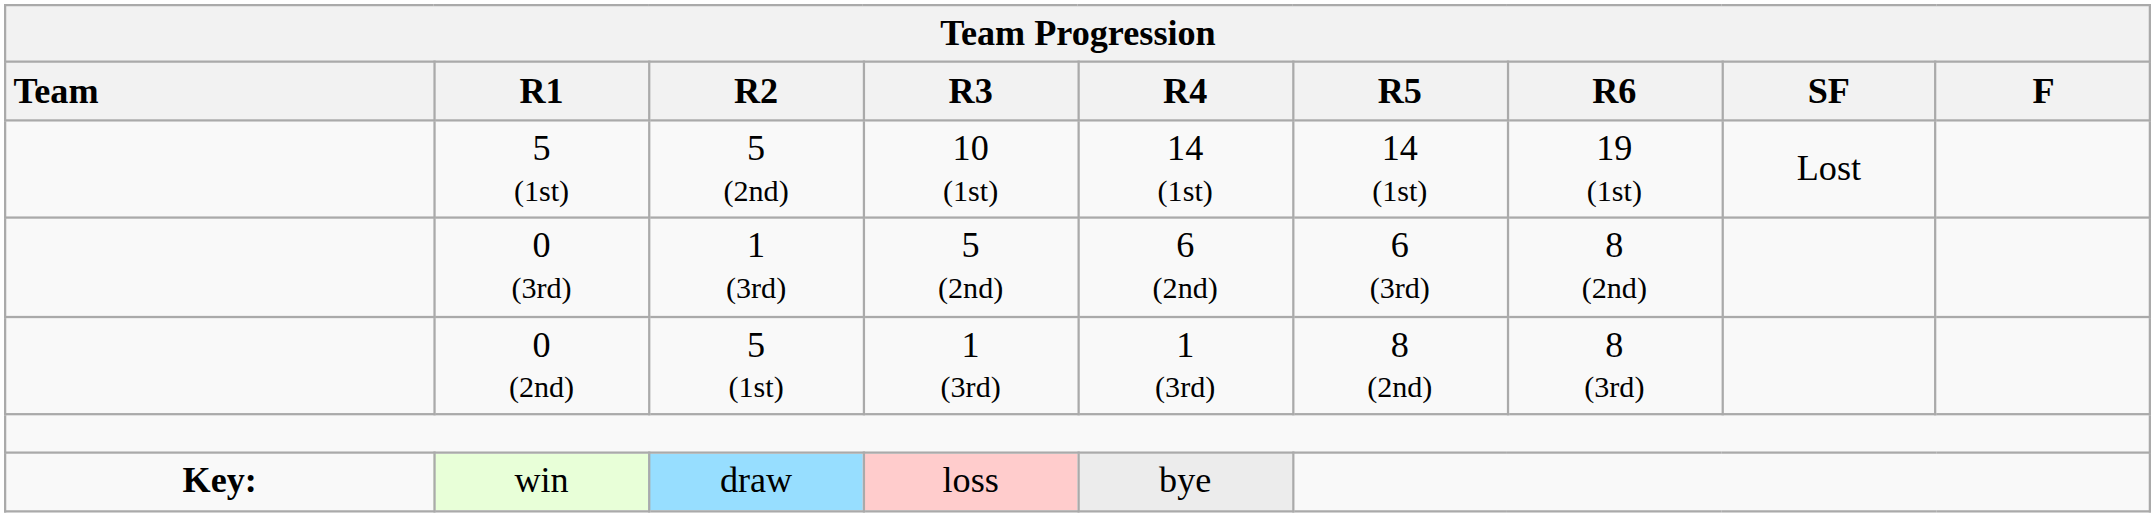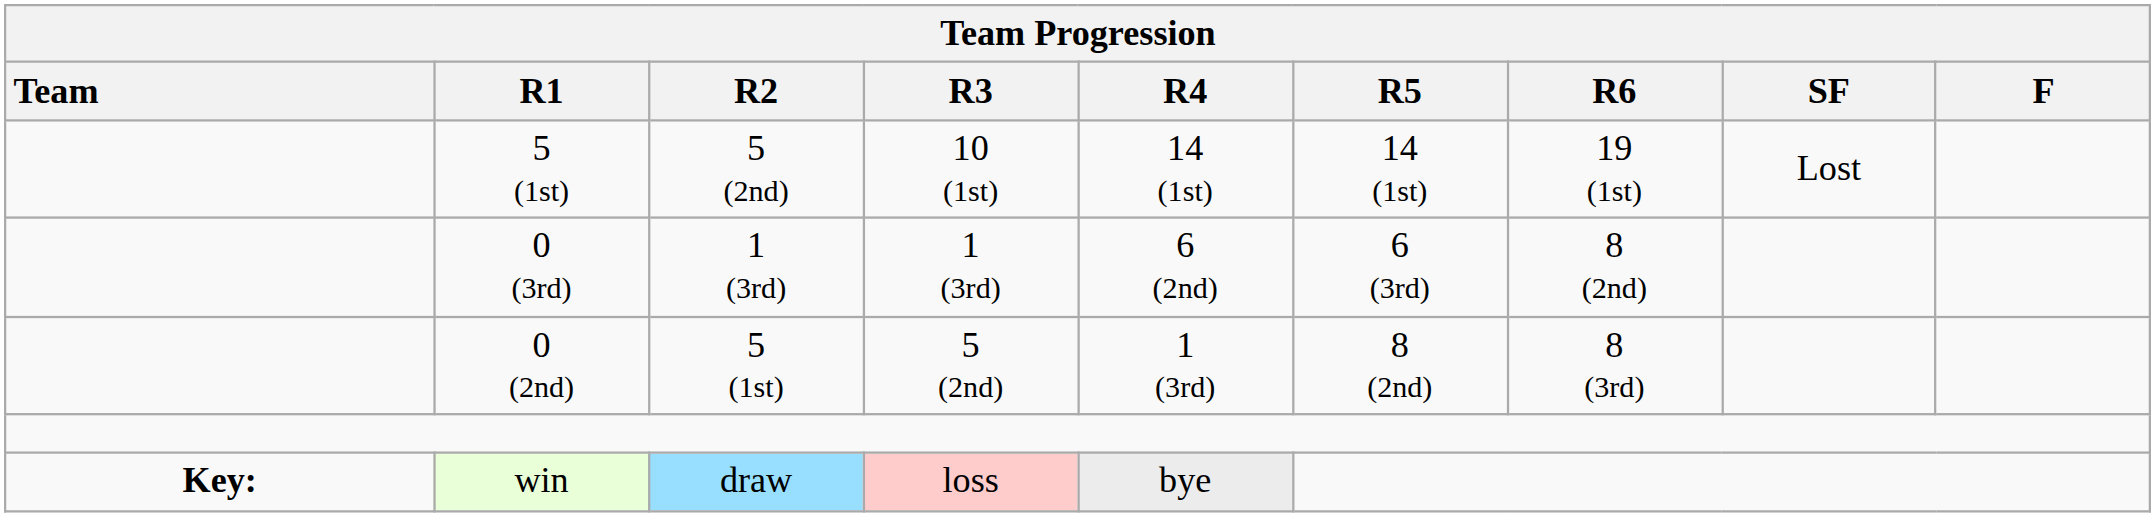(971, 266) 5 (2nd) -> (971, 266) 1 (3rd)
(971, 364) 1 (3rd) -> (971, 364) 5 (2nd)
